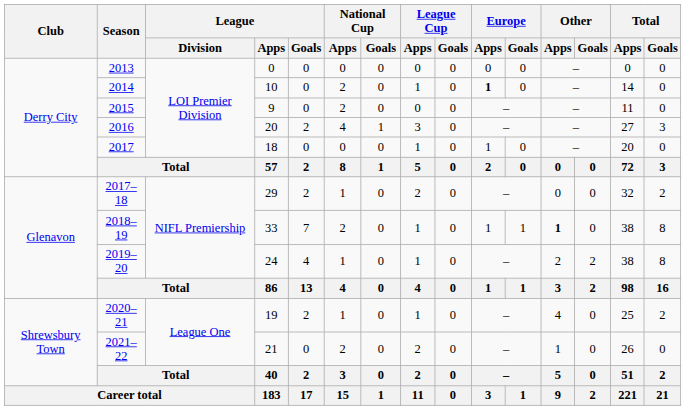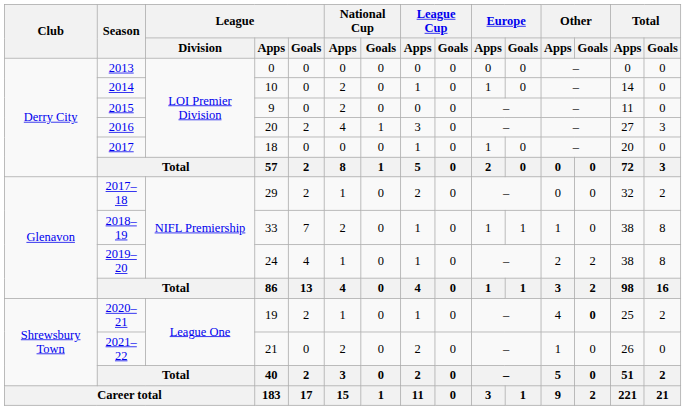(488, 87) bold -> (488, 87) normal
(558, 227) bold -> (558, 227) normal
(593, 315) normal -> (593, 315) bold
